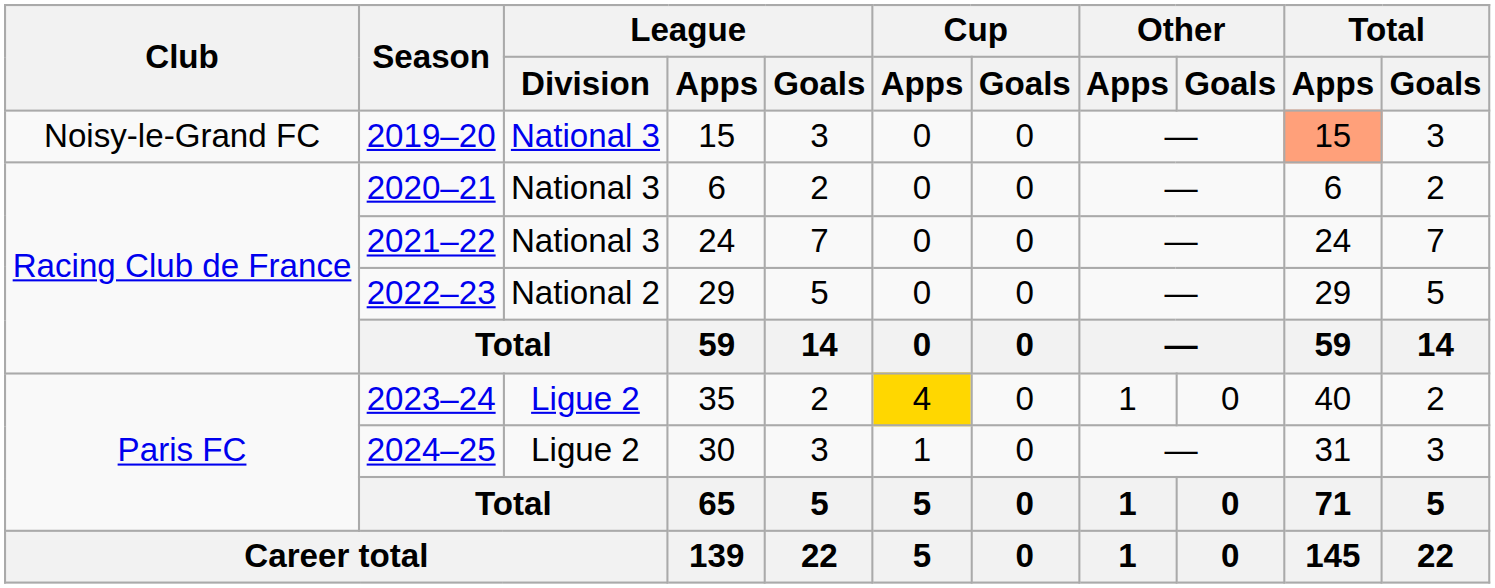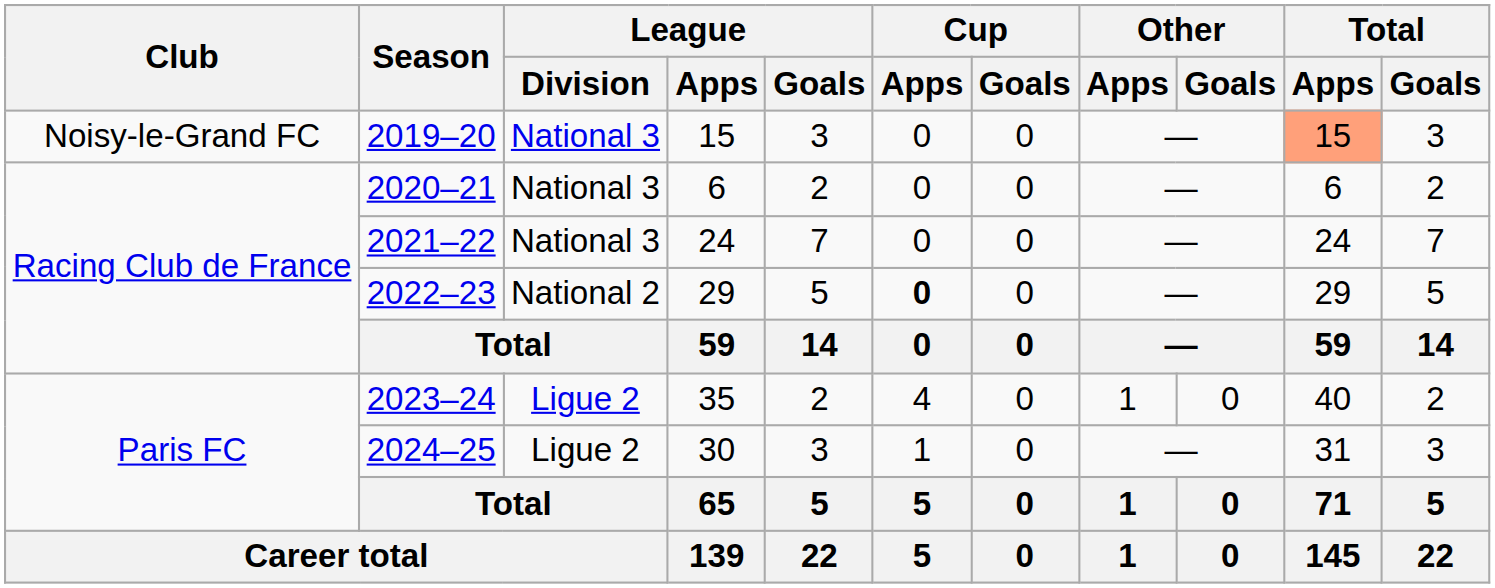(922, 293) normal -> (922, 293) bold
(922, 398) gold background -> (922, 398) no background
